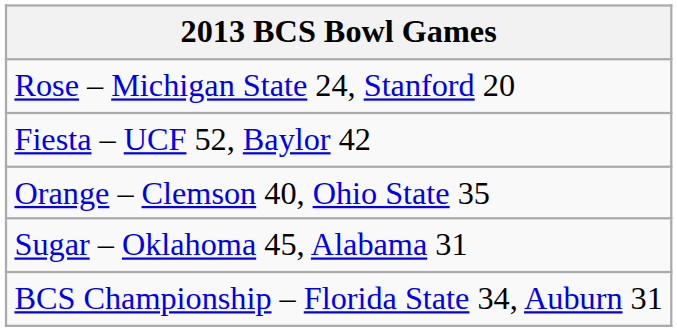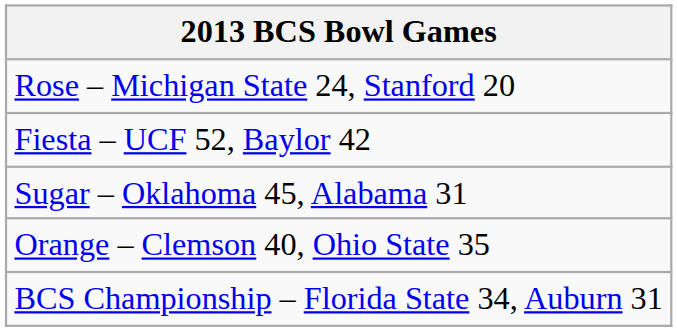(252, 191) Orange – Clemson 40, Ohio State 35 -> (241, 191) Sugar – Oklahoma 45, Alabama 31
(241, 245) Sugar – Oklahoma 45, Alabama 31 -> (252, 245) Orange – Clemson 40, Ohio State 35
